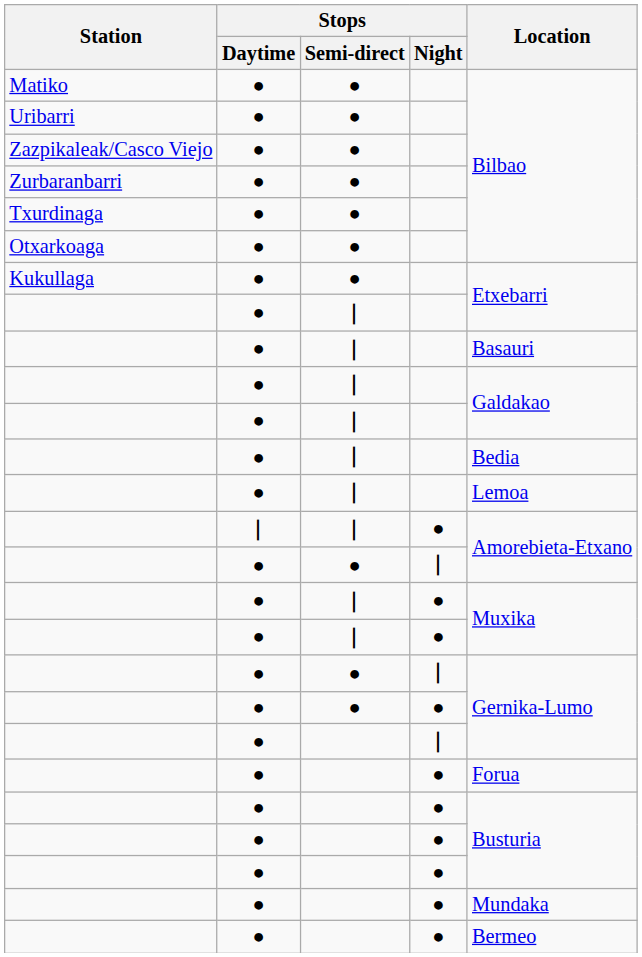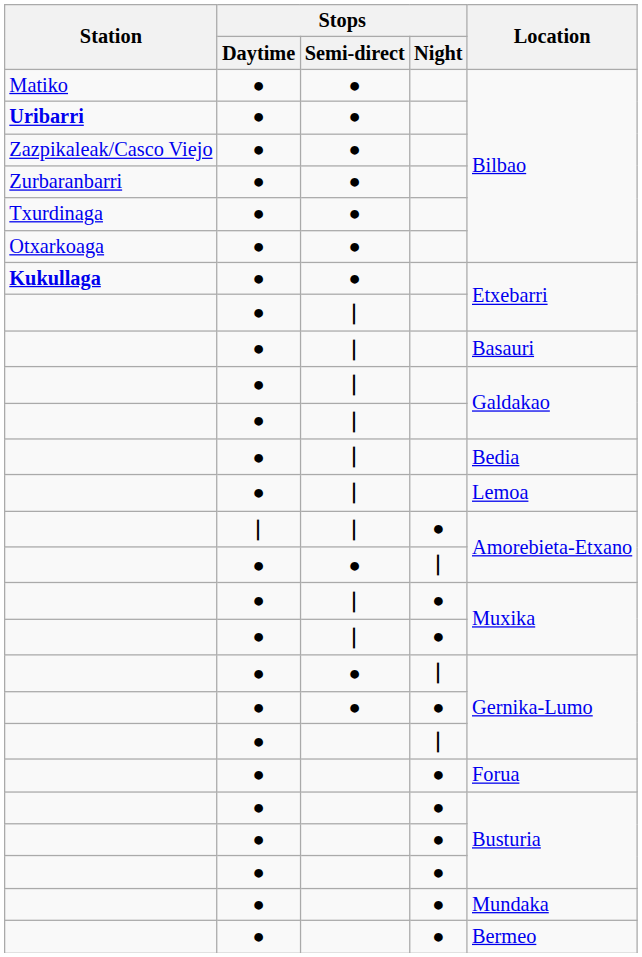(42, 117) normal -> (47, 117) bold
(52, 278) normal -> (55, 278) bold
